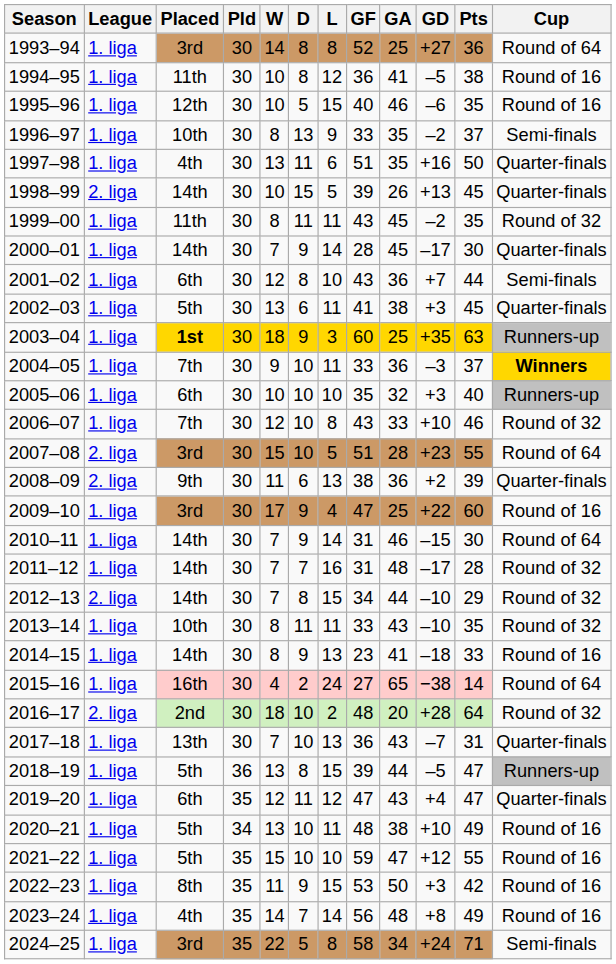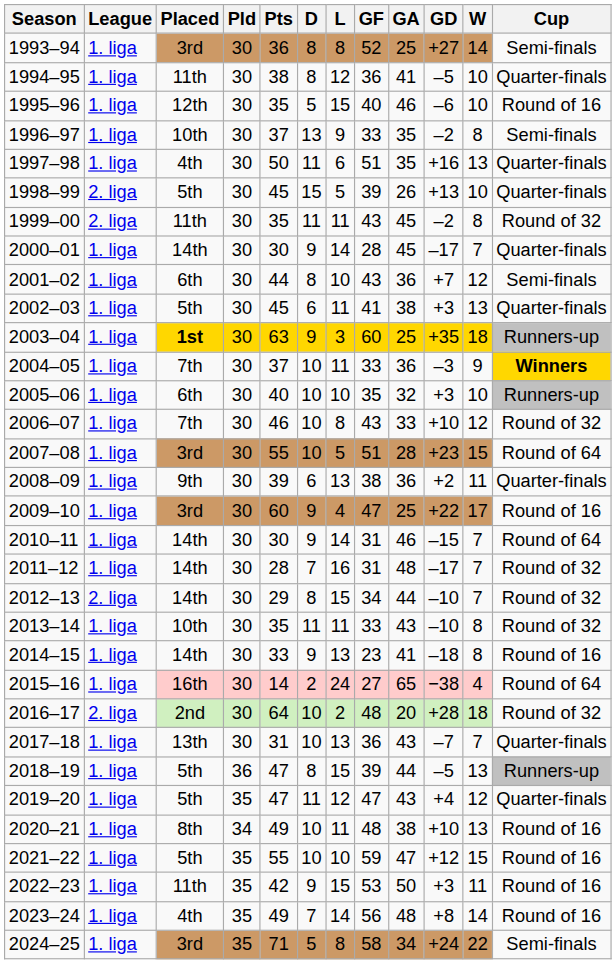columns swapped: (275, 18) <-> (474, 18)
(551, 47) Round of 64 -> (551, 47) Semi-finals
(551, 76) Round of 16 -> (551, 76) Quarter-finals
(190, 192) 14th -> (190, 192) 5th
(113, 221) 1. liga -> (113, 221) 2. liga
(113, 452) 2. liga -> (113, 452) 1. liga
(113, 481) 2. liga -> (113, 481) 1. liga
(190, 800) 6th -> (190, 800) 5th
(190, 828) 5th -> (190, 828) 8th
(190, 886) 8th -> (190, 886) 11th
